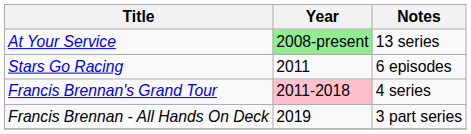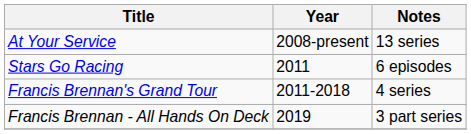(322, 41) lightgreen background -> (322, 41) no background
(313, 91) pink background -> (313, 91) no background
